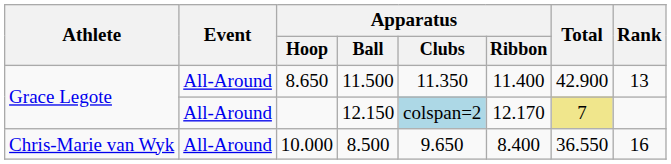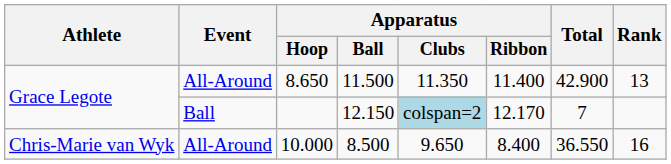(228, 112) All-Around -> (199, 112) Ball
(582, 112) khaki background -> (582, 112) no background
